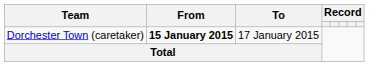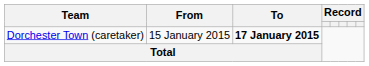(191, 35) bold -> (189, 35) normal
(279, 35) normal -> (277, 35) bold
